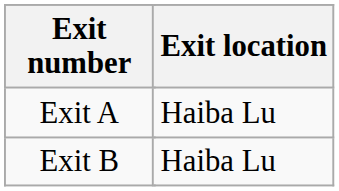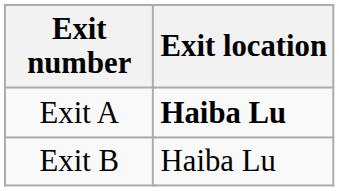(218, 112) normal -> (223, 112) bold
